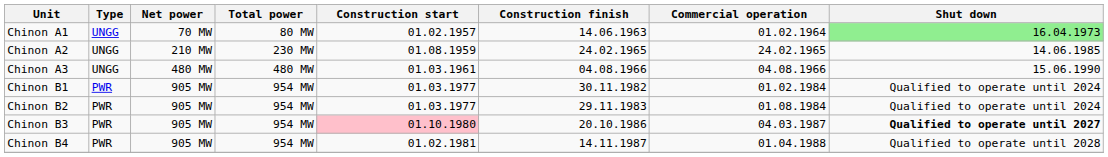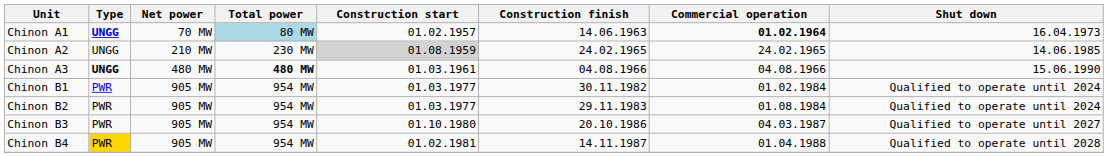(105, 32) normal -> (105, 32) bold
(297, 32) no background -> (297, 32) lightblue background
(792, 32) normal -> (792, 32) bold
(1067, 32) lightgreen background -> (1067, 32) no background
(442, 51) no background -> (442, 51) lightgrey background
(105, 69) normal -> (105, 69) bold
(293, 69) normal -> (293, 69) bold
(442, 124) pink background -> (442, 124) no background
(995, 124) bold -> (995, 124) normal
(102, 143) no background -> (102, 143) gold background
